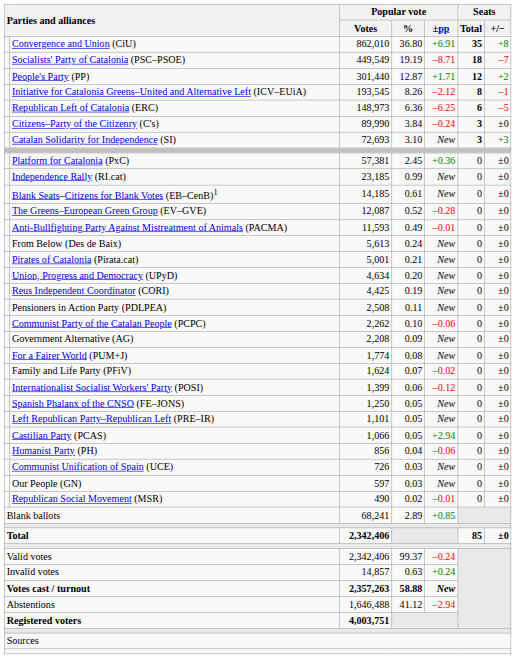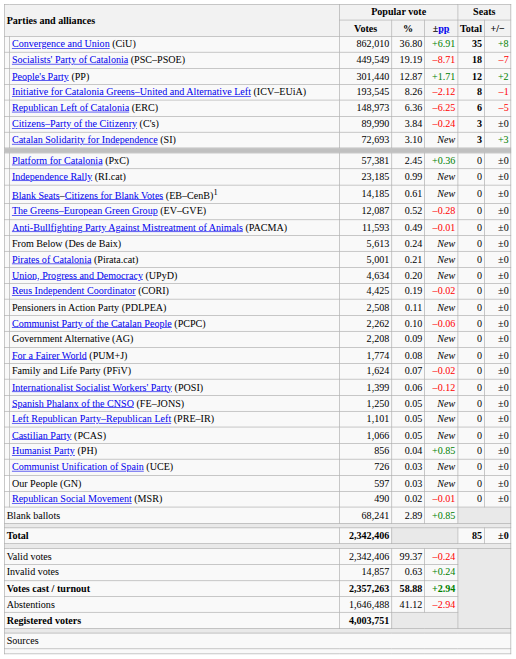(446, 291) New -> (444, 291) –0.02
(444, 435) +2.94 -> (446, 435) New
(444, 451) –0.06 -> (444, 451) +0.85
(446, 588) New -> (444, 588) +2.94
